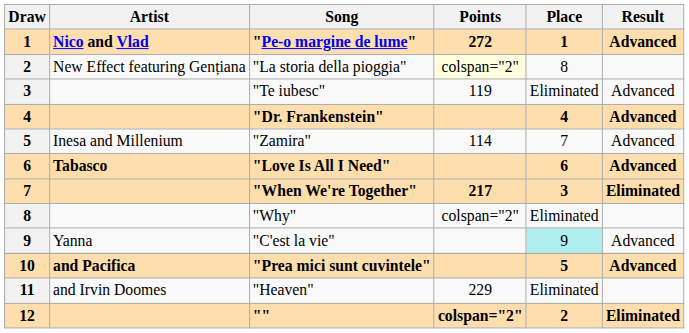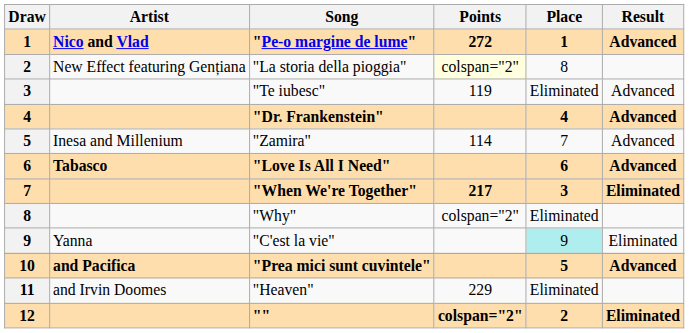(643, 240) Advanced -> (643, 240) Eliminated
